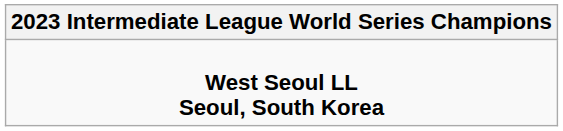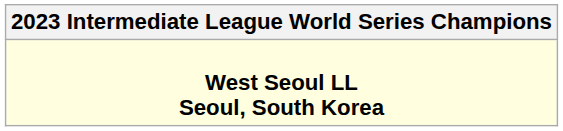(281, 94) no background -> (281, 94) lightyellow background
